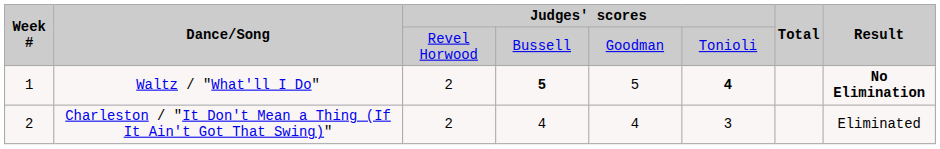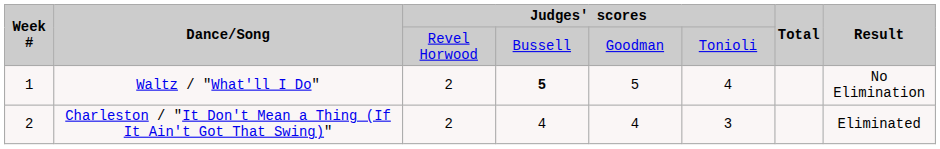(728, 85) bold -> (728, 85) normal
(879, 85) bold -> (879, 85) normal
